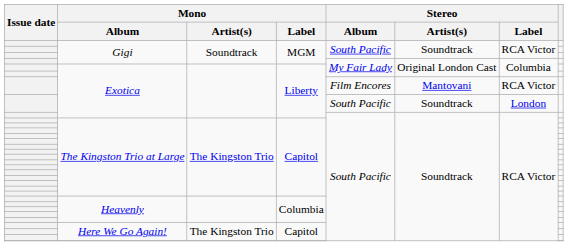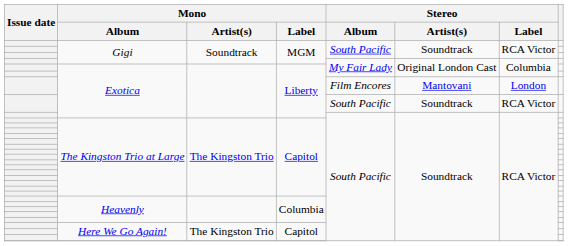(528, 85) RCA Victor -> (528, 85) London
(528, 103) London -> (528, 103) RCA Victor
